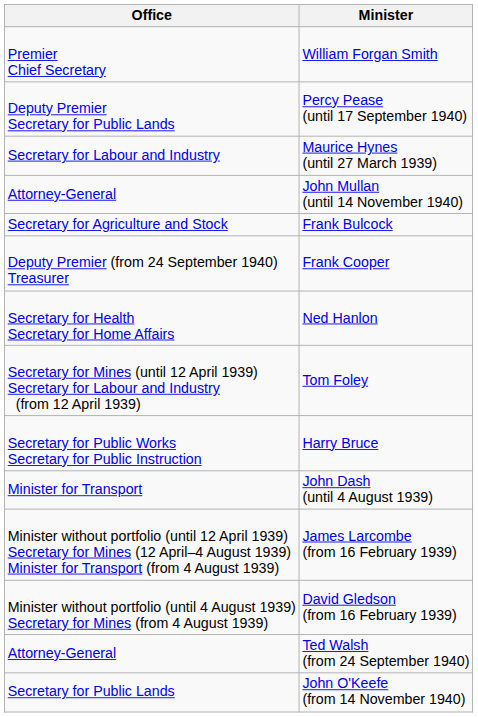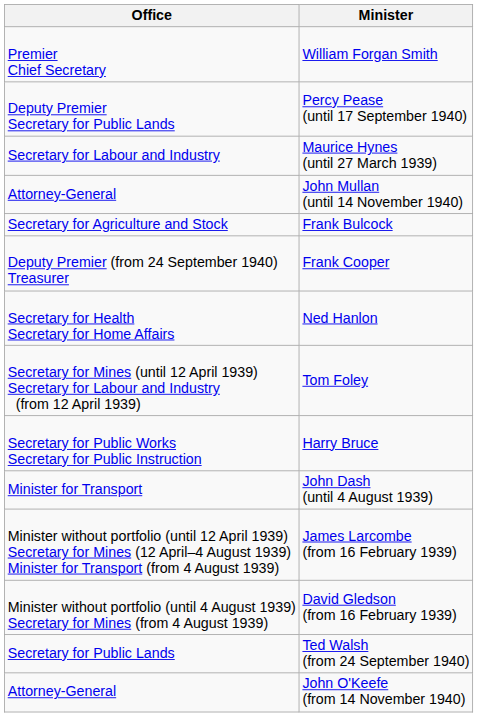(62, 653) Attorney-General -> (91, 653) Secretary for Public Lands
(91, 692) Secretary for Public Lands -> (62, 692) Attorney-General
